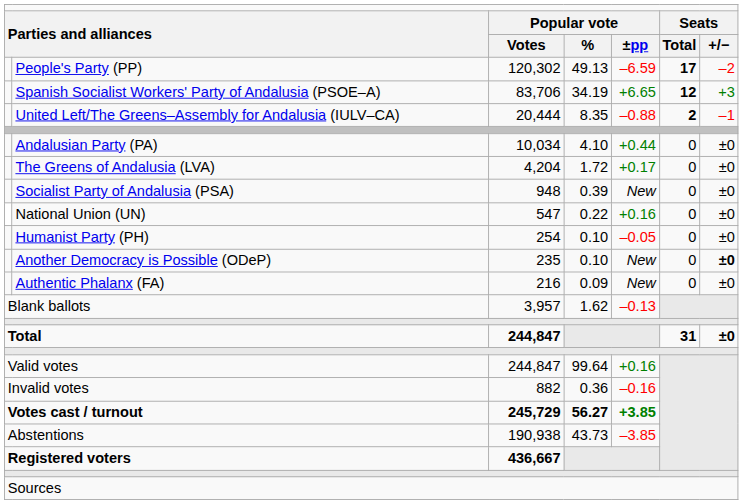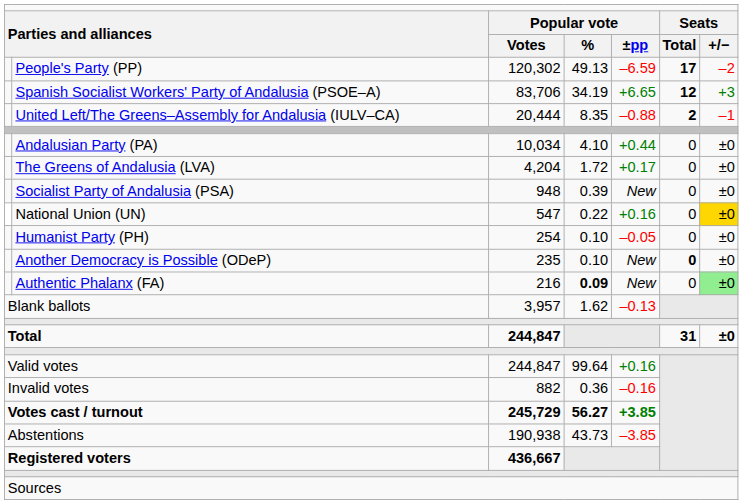(727, 214) no background -> (727, 214) gold background
(692, 260) normal -> (692, 260) bold
(727, 260) bold -> (727, 260) normal
(594, 283) normal -> (594, 283) bold
(727, 283) no background -> (727, 283) lightgreen background
